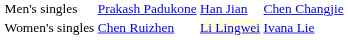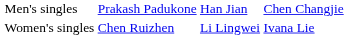(230, 27) lightyellow background -> (230, 27) no background
